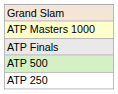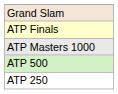(51, 29) ATP Masters 1000 -> (33, 29) ATP Finals
(33, 46) ATP Finals -> (51, 46) ATP Masters 1000
